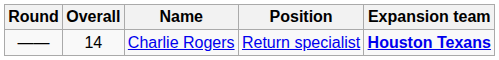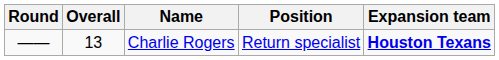(93, 42) 14 -> (93, 42) 13
